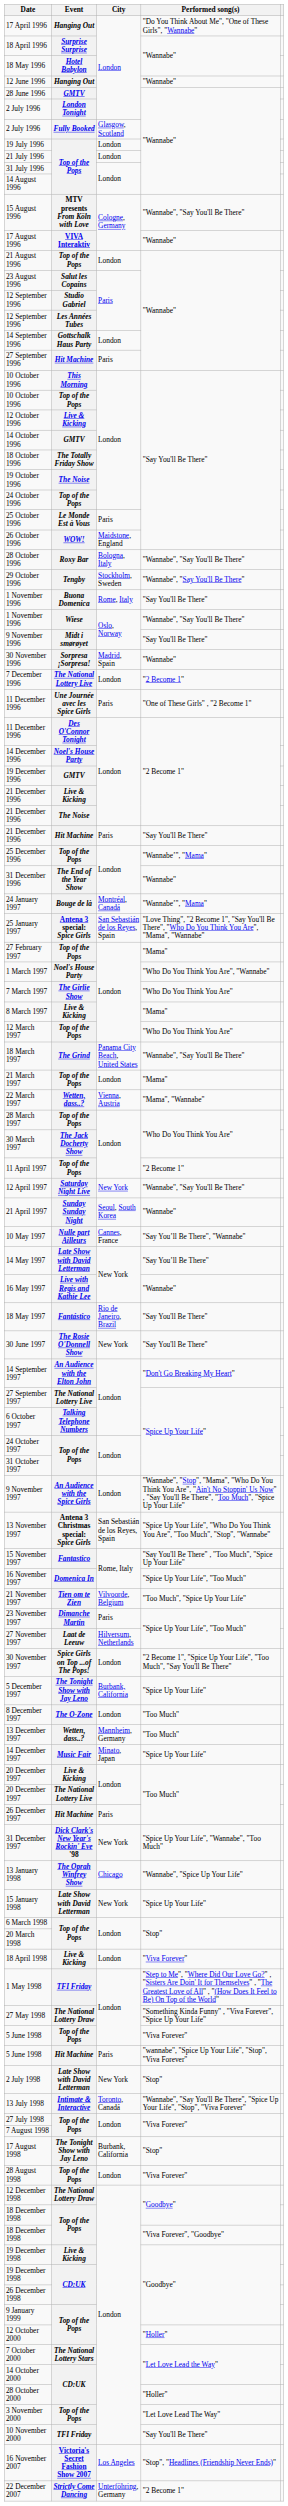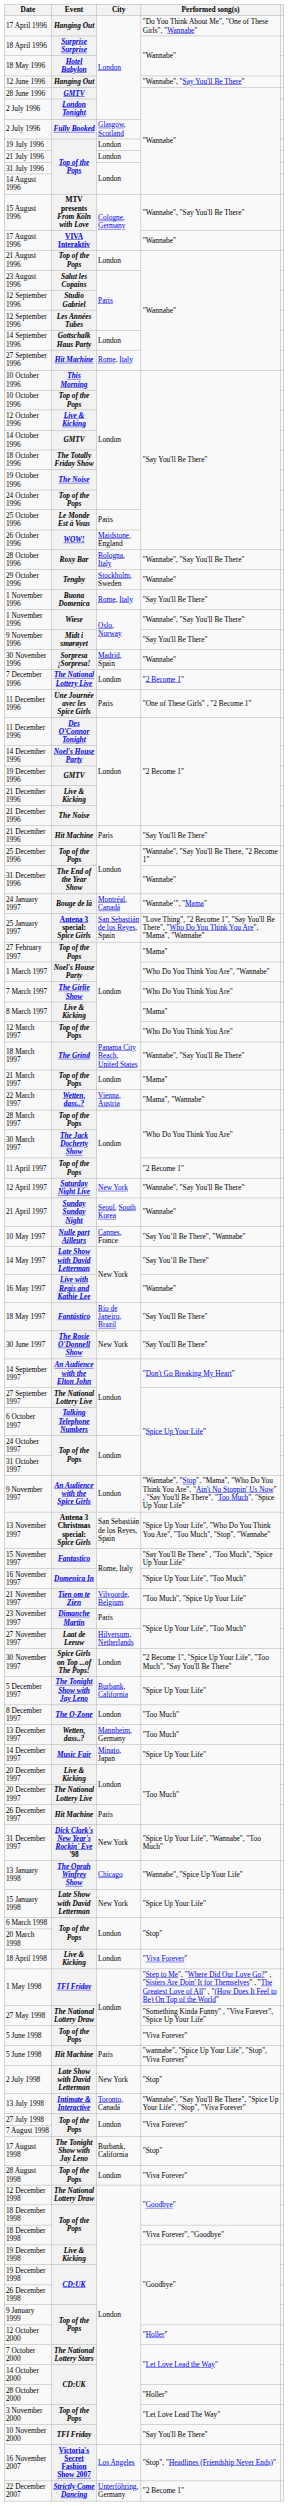(159, 81) "Wannabe" -> (194, 81) "Wannabe", "Say You'll Be There"
(105, 360) Paris -> (115, 360) Rome, Italy
(194, 579) "Wannabe", "Say You'll Be There" -> (159, 579) "Wannabe"
(175, 855) "Wannabe’", "Mama" -> (210, 855) "Wannabe", "Say You'll Be There, "2 Become 1"
